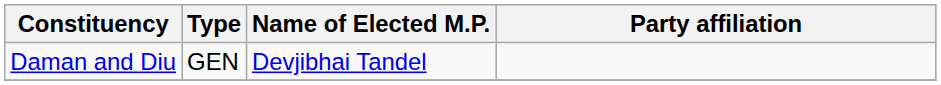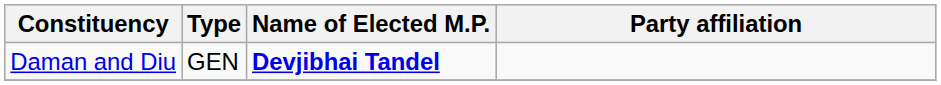(339, 62) normal -> (346, 62) bold
